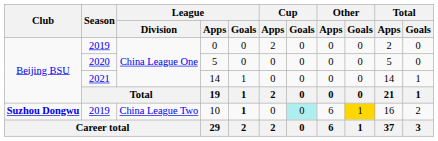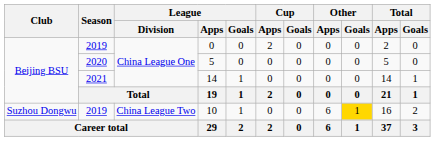(43, 111) bold -> (42, 111) normal
(244, 111) bold -> (241, 111) normal
(302, 111) paleturquoise background -> (299, 111) no background
